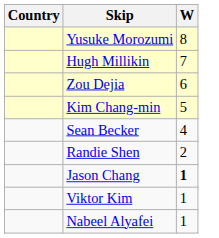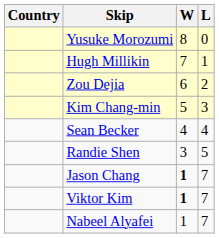+ column: (206, 15)
(183, 152) 2 -> (183, 152) 3
(183, 198) normal -> (183, 198) bold
